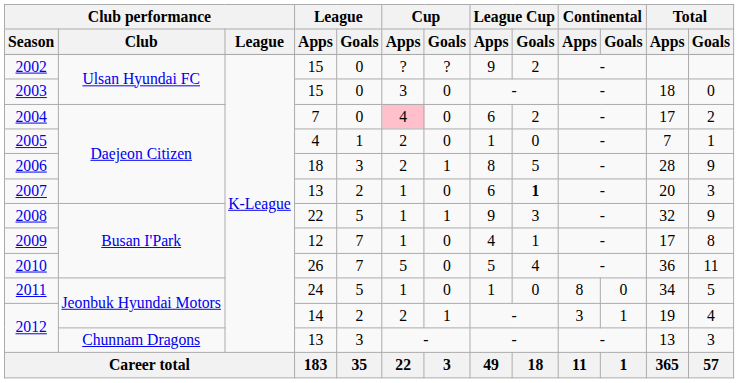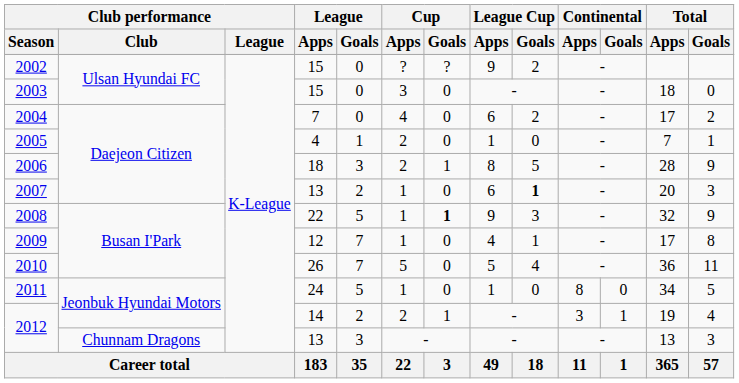(403, 116) pink background -> (403, 116) no background
(447, 215) normal -> (447, 215) bold
